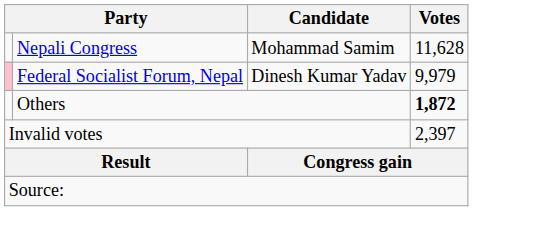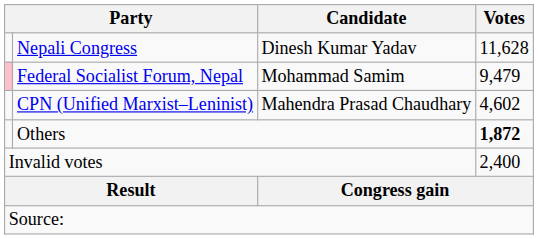(323, 47) Mohammad Samim -> (339, 47) Dinesh Kumar Yadav
(329, 76) Dinesh Kumar Yadav -> (333, 76) Mohammad Samim
(435, 76) 9,979 -> (500, 76) 9,479
+ row: (135, 104)
(435, 133) 2,397 -> (500, 162) 2,400
